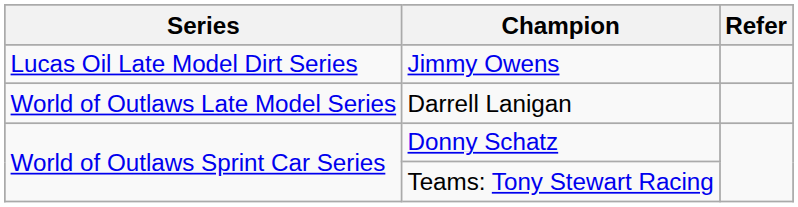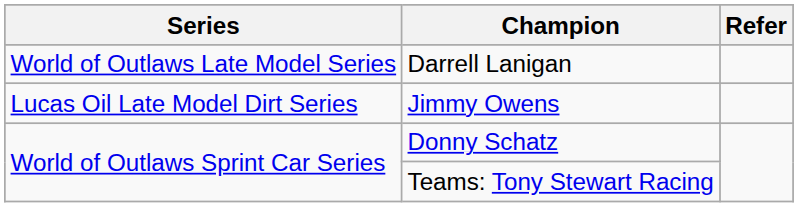rows swapped: (484, 64) <-> (490, 103)
